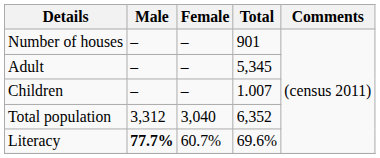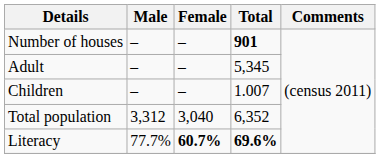(248, 41) normal -> (246, 41) bold
(152, 141) bold -> (151, 141) normal
(201, 141) normal -> (200, 141) bold
(257, 141) normal -> (256, 141) bold
